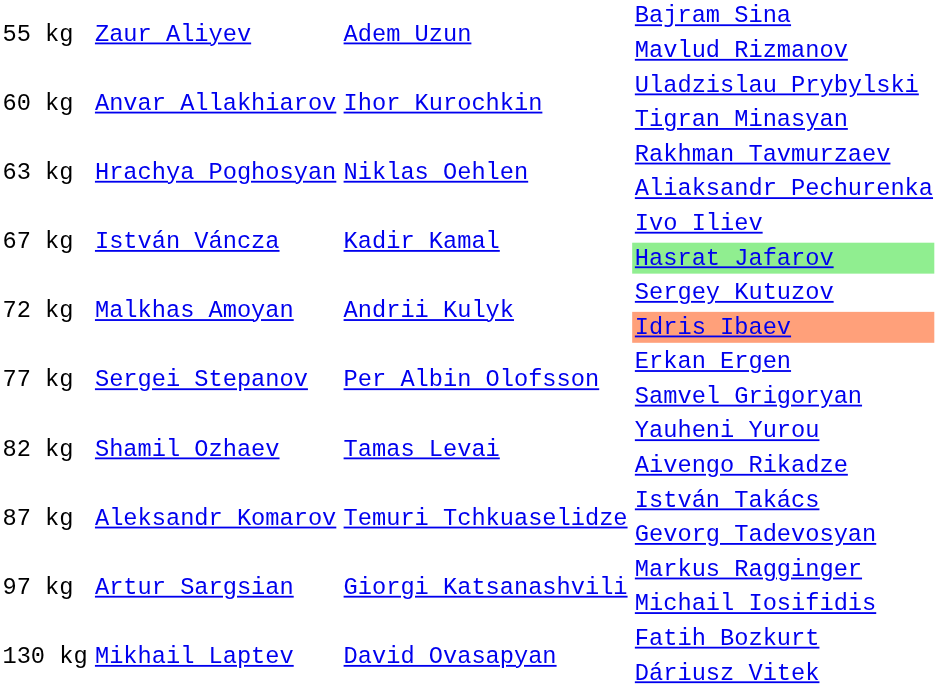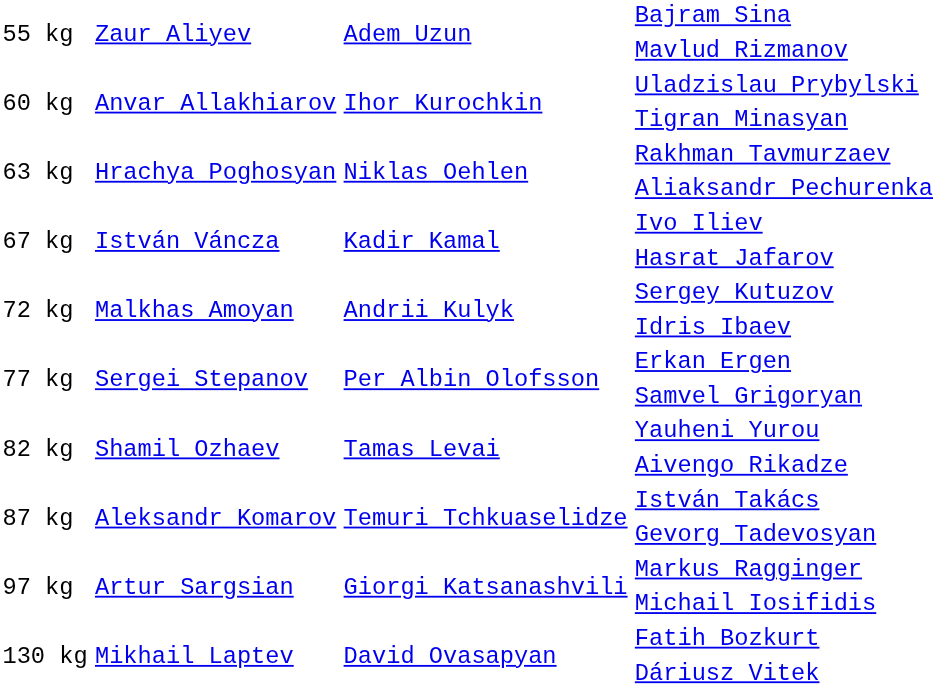(734, 258) lightgreen background -> (734, 258) no background
(713, 327) lightsalmon background -> (713, 327) no background
